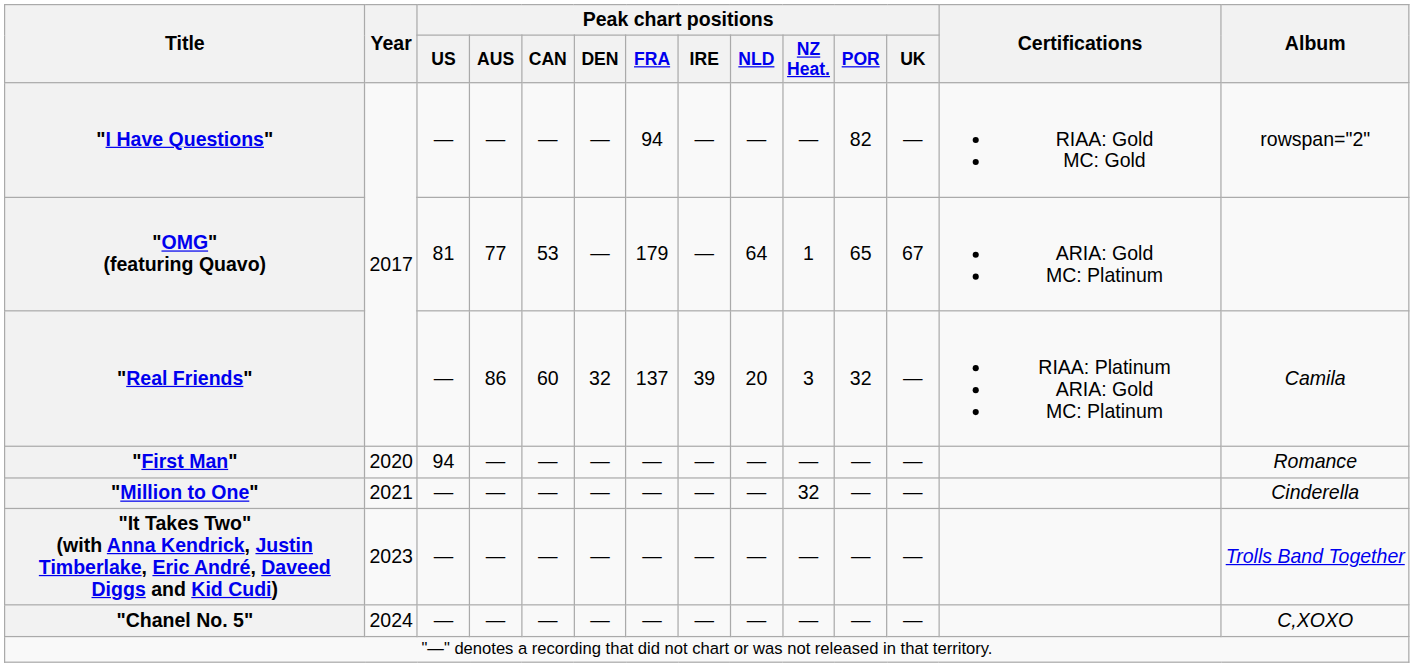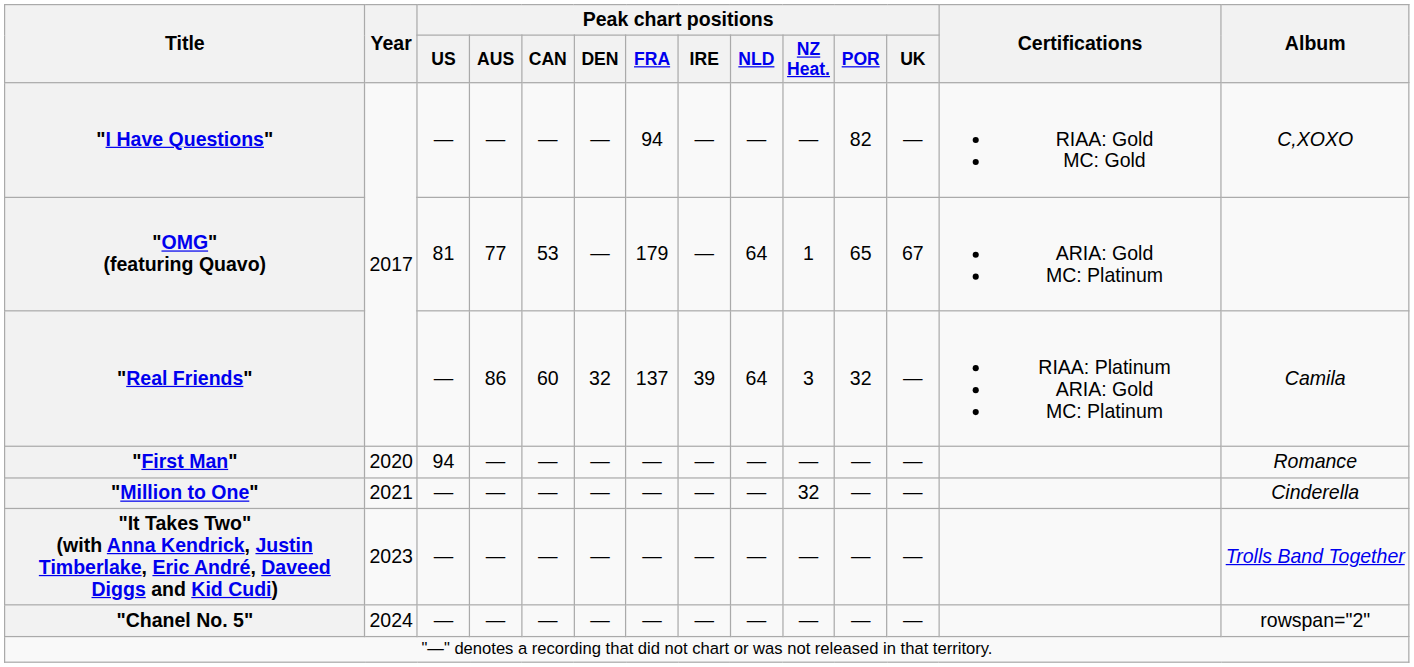(1315, 139) rowspan="2" -> (1315, 139) C,XOXO
(756, 378) 20 -> (756, 378) 64
(1315, 620) C,XOXO -> (1315, 620) rowspan="2"
